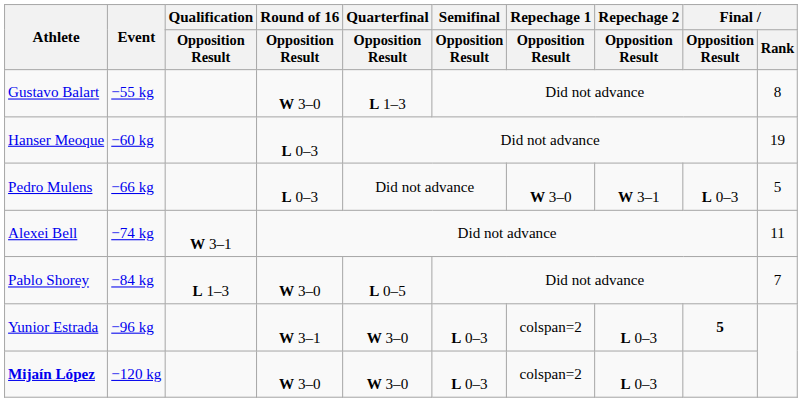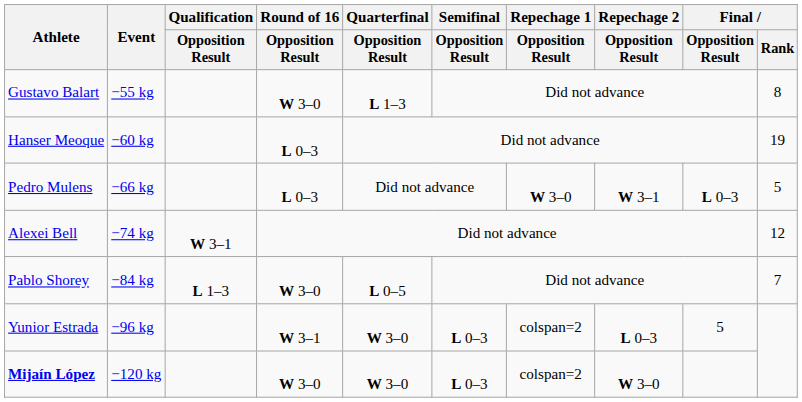(778, 233) 11 -> (778, 233) 12
(720, 327) bold -> (720, 327) normal
(639, 385) L 0–3 -> (639, 385) W 3–0
